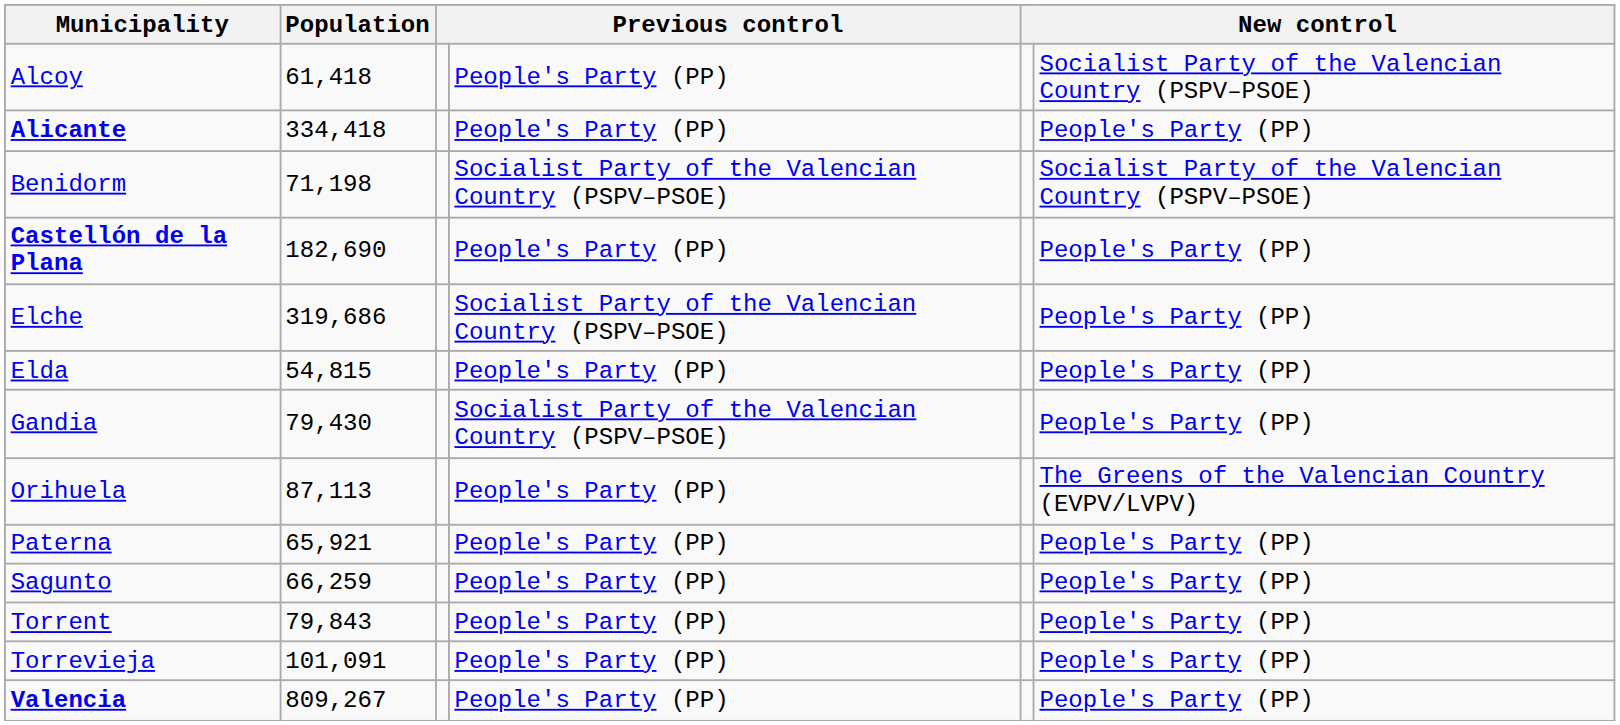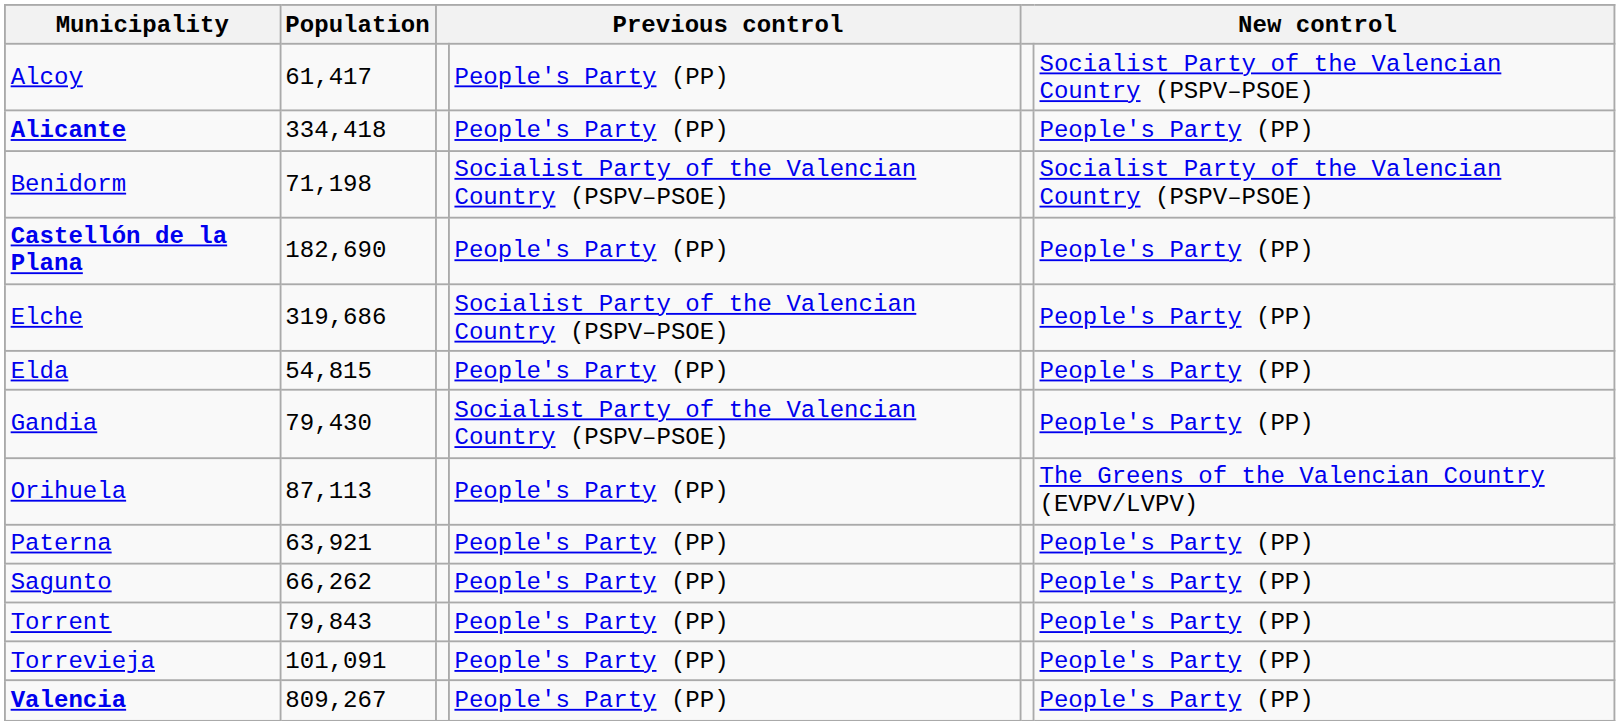(329, 78) 61,418 -> (329, 78) 61,417
(329, 544) 65,921 -> (329, 544) 63,921
(329, 583) 66,259 -> (329, 583) 66,262
